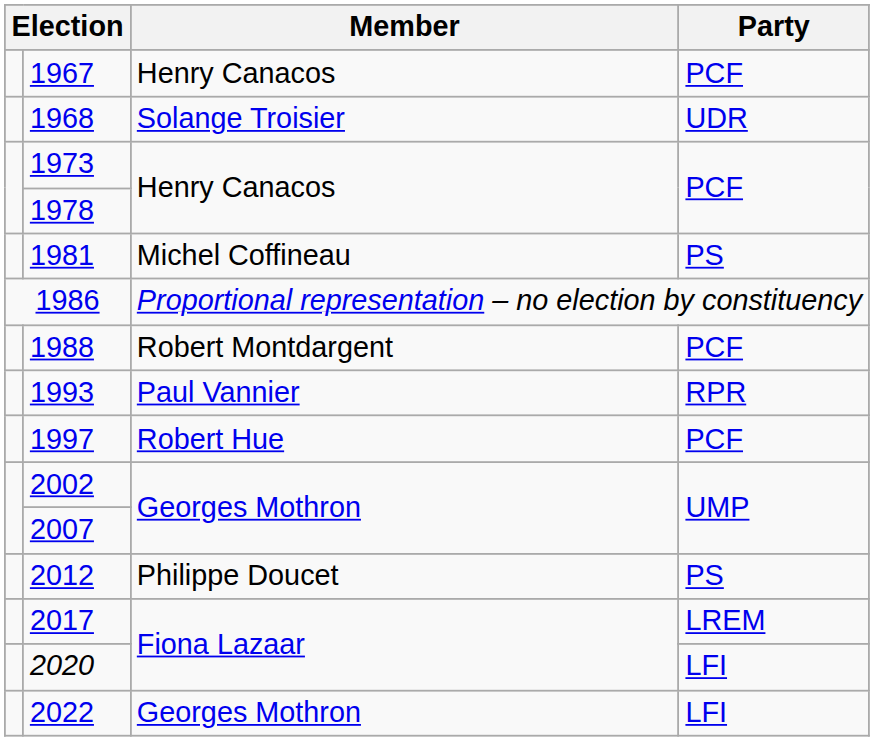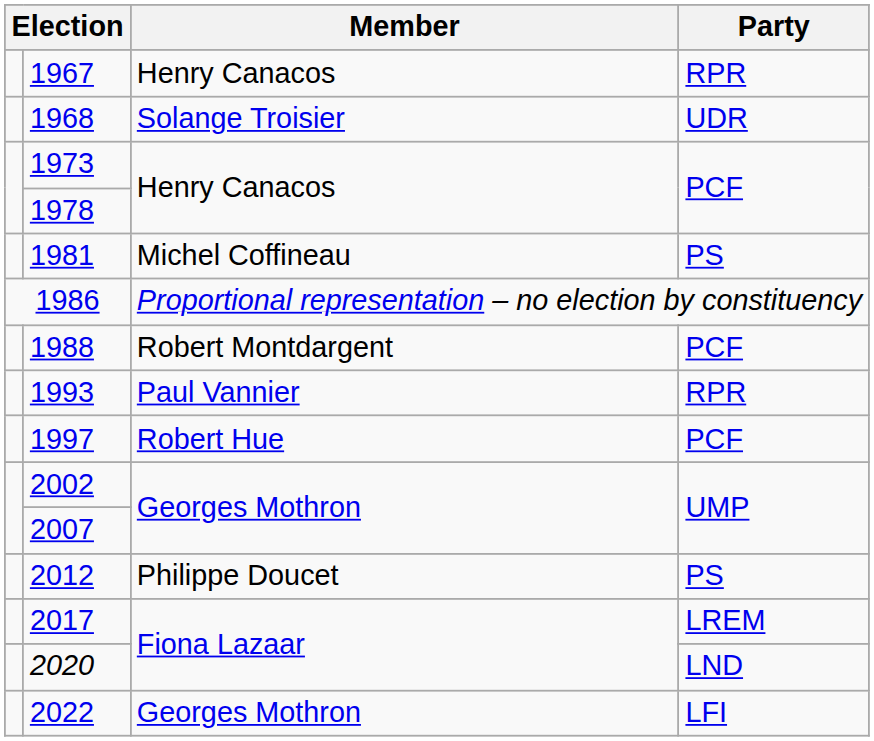(714, 73) PCF -> (716, 73) RPR
(706, 666) LFI -> (714, 666) LND
